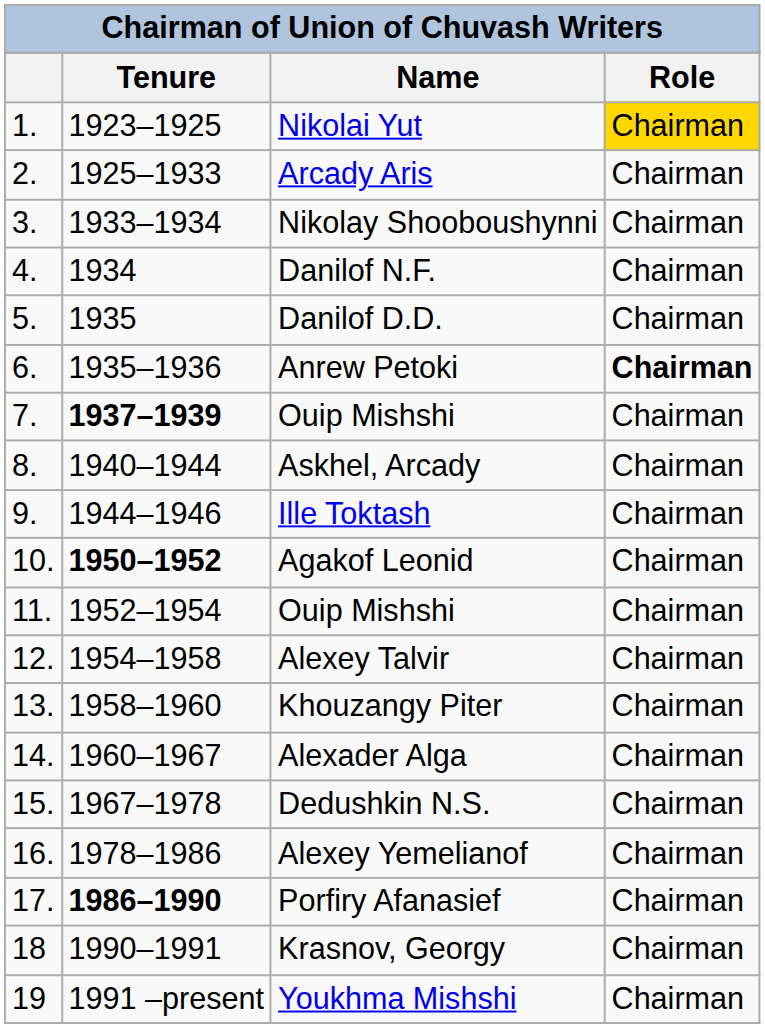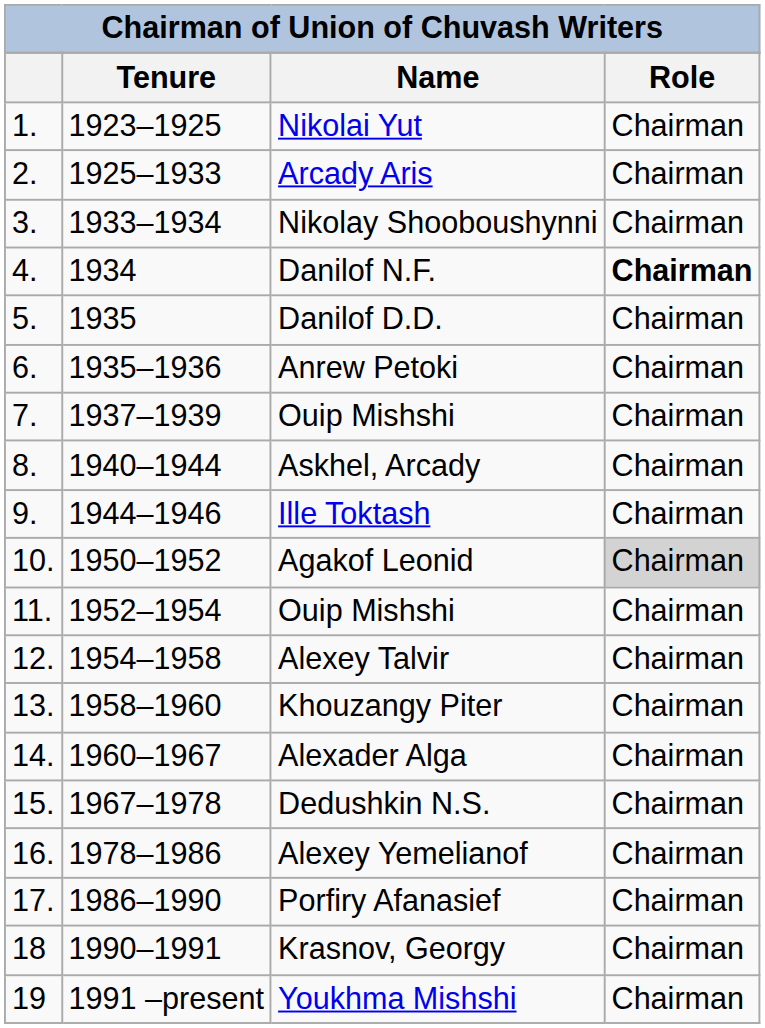(678, 125) gold background -> (678, 125) no background
(678, 271) normal -> (682, 271) bold
(682, 367) bold -> (678, 367) normal
(145, 416) bold -> (145, 416) normal
(145, 561) bold -> (145, 561) normal
(678, 561) no background -> (678, 561) lightgrey background
(145, 901) bold -> (145, 901) normal
